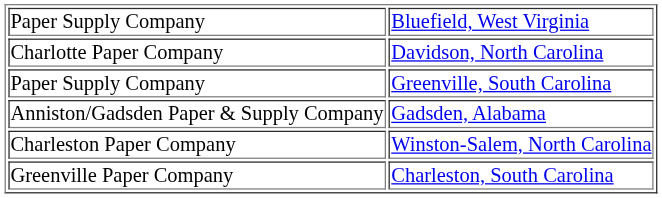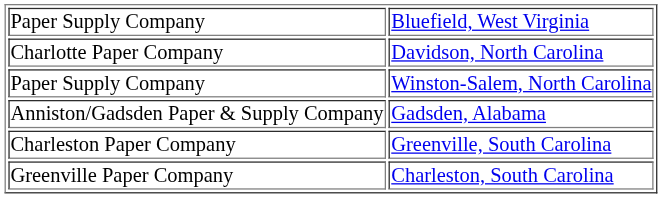(501, 83) Greenville, South Carolina -> (521, 83) Winston-Salem, North Carolina
(521, 144) Winston-Salem, North Carolina -> (501, 144) Greenville, South Carolina
